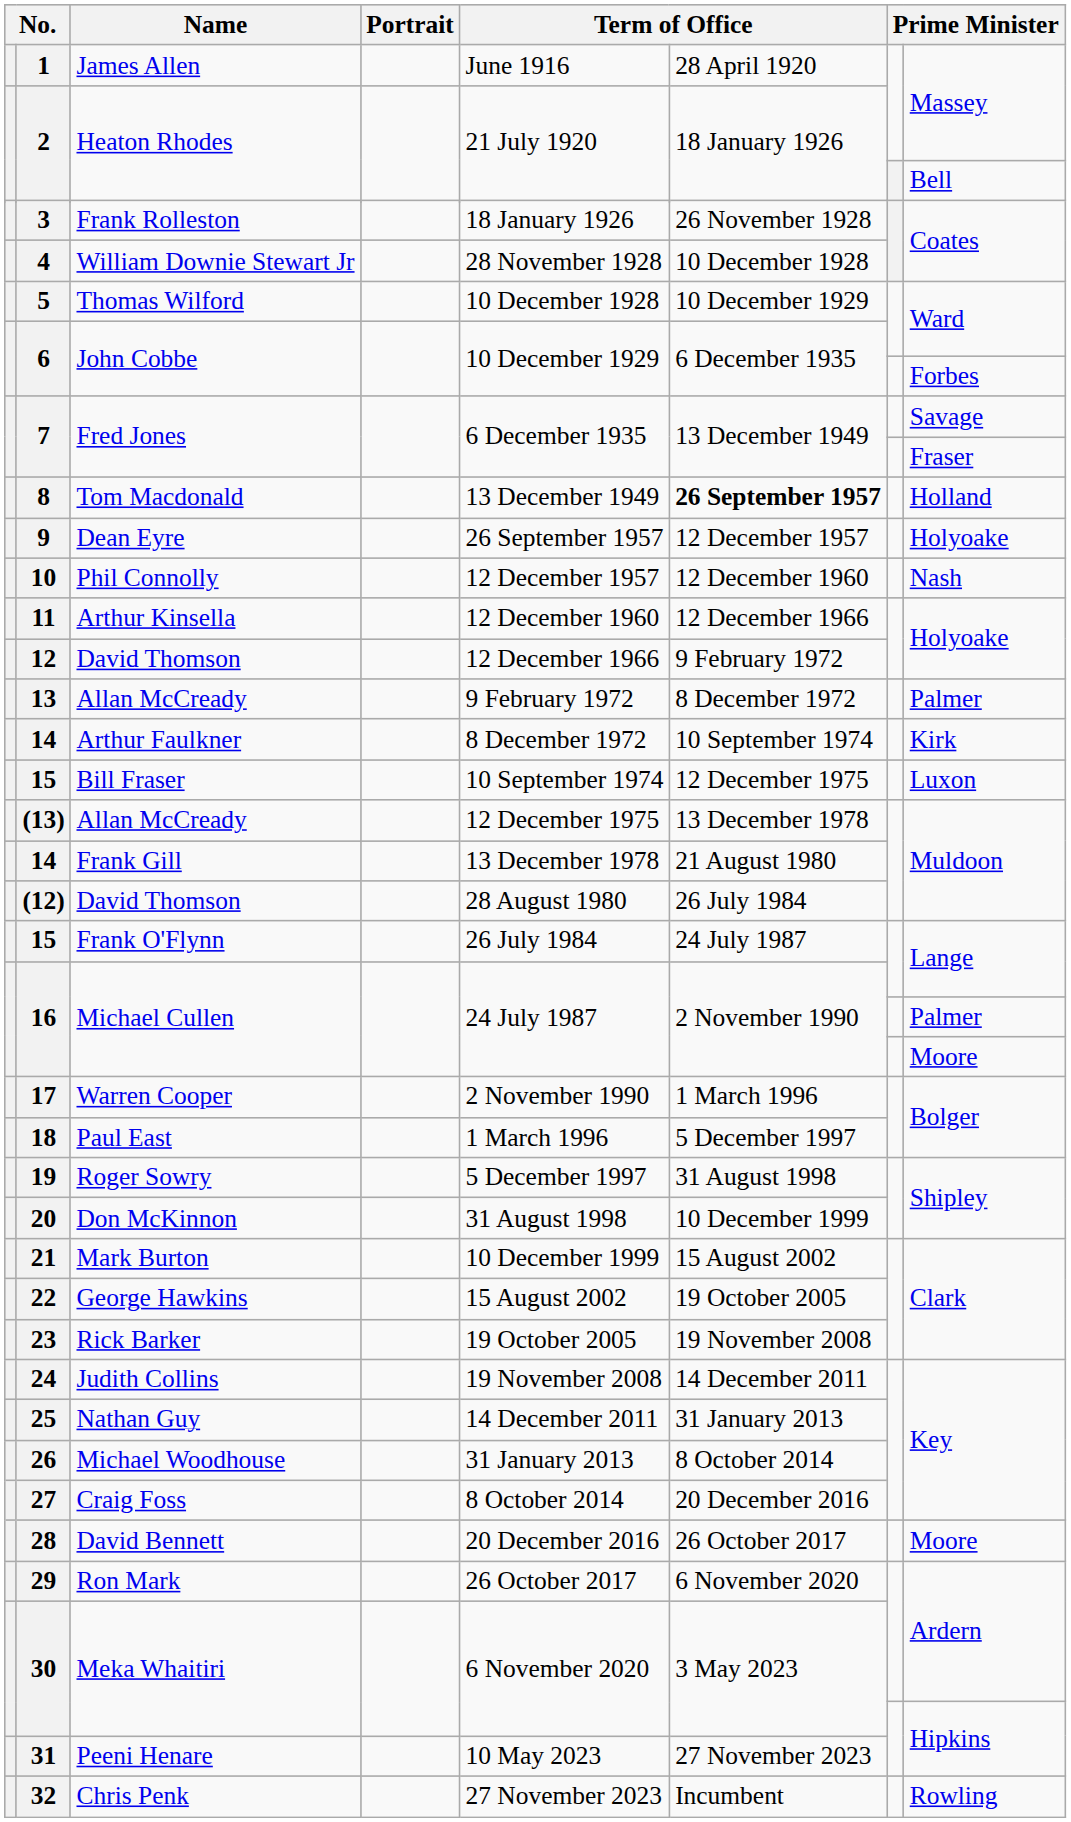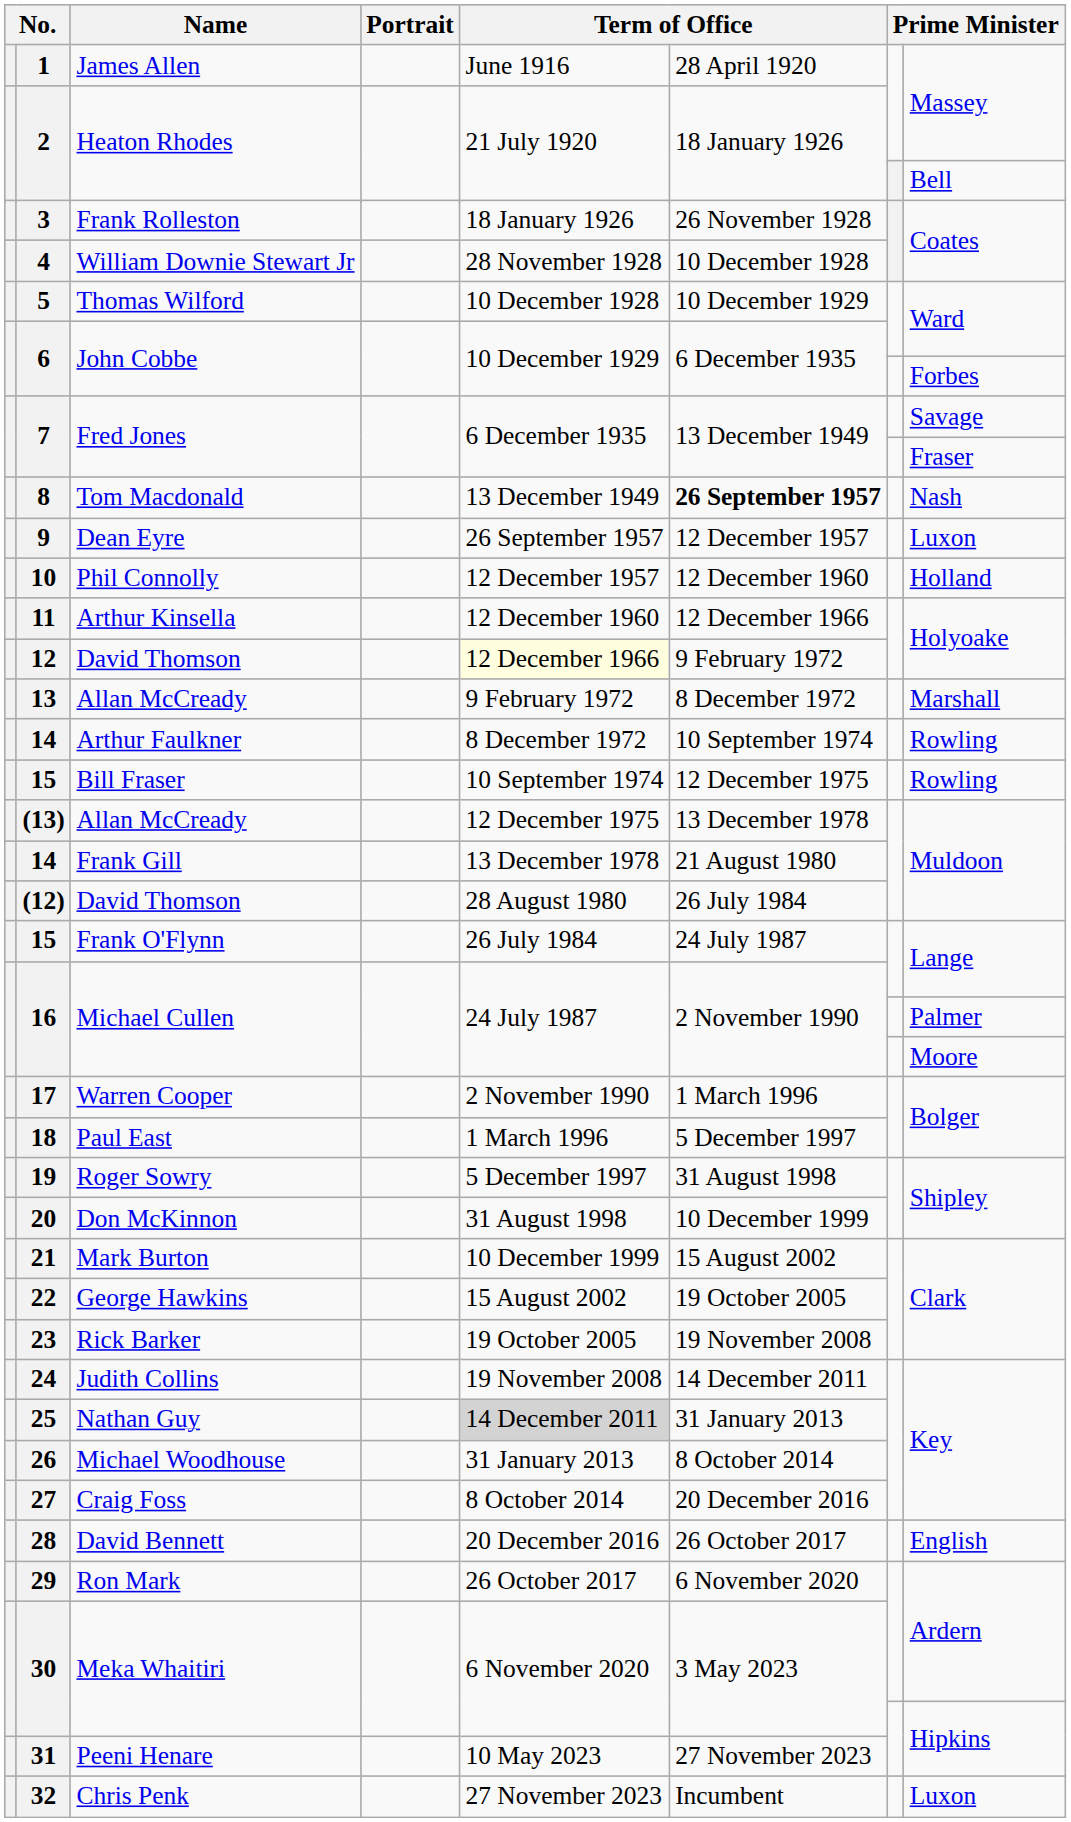(951, 497) Holland -> (936, 497) Nash
(959, 537) Holyoake -> (943, 537) Luxon
(936, 577) Nash -> (951, 577) Holland
(562, 658) no background -> (562, 658) lightyellow background
(946, 698) Palmer -> (955, 698) Marshall
(933, 739) Kirk -> (954, 739) Rowling
(943, 779) Luxon -> (954, 779) Rowling
(562, 1419) no background -> (562, 1419) lightgrey background
(944, 1540) Moore -> (949, 1540) English
(954, 1796) Rowling -> (943, 1796) Luxon
